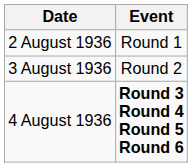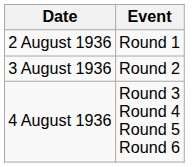(151, 121) bold -> (150, 121) normal
